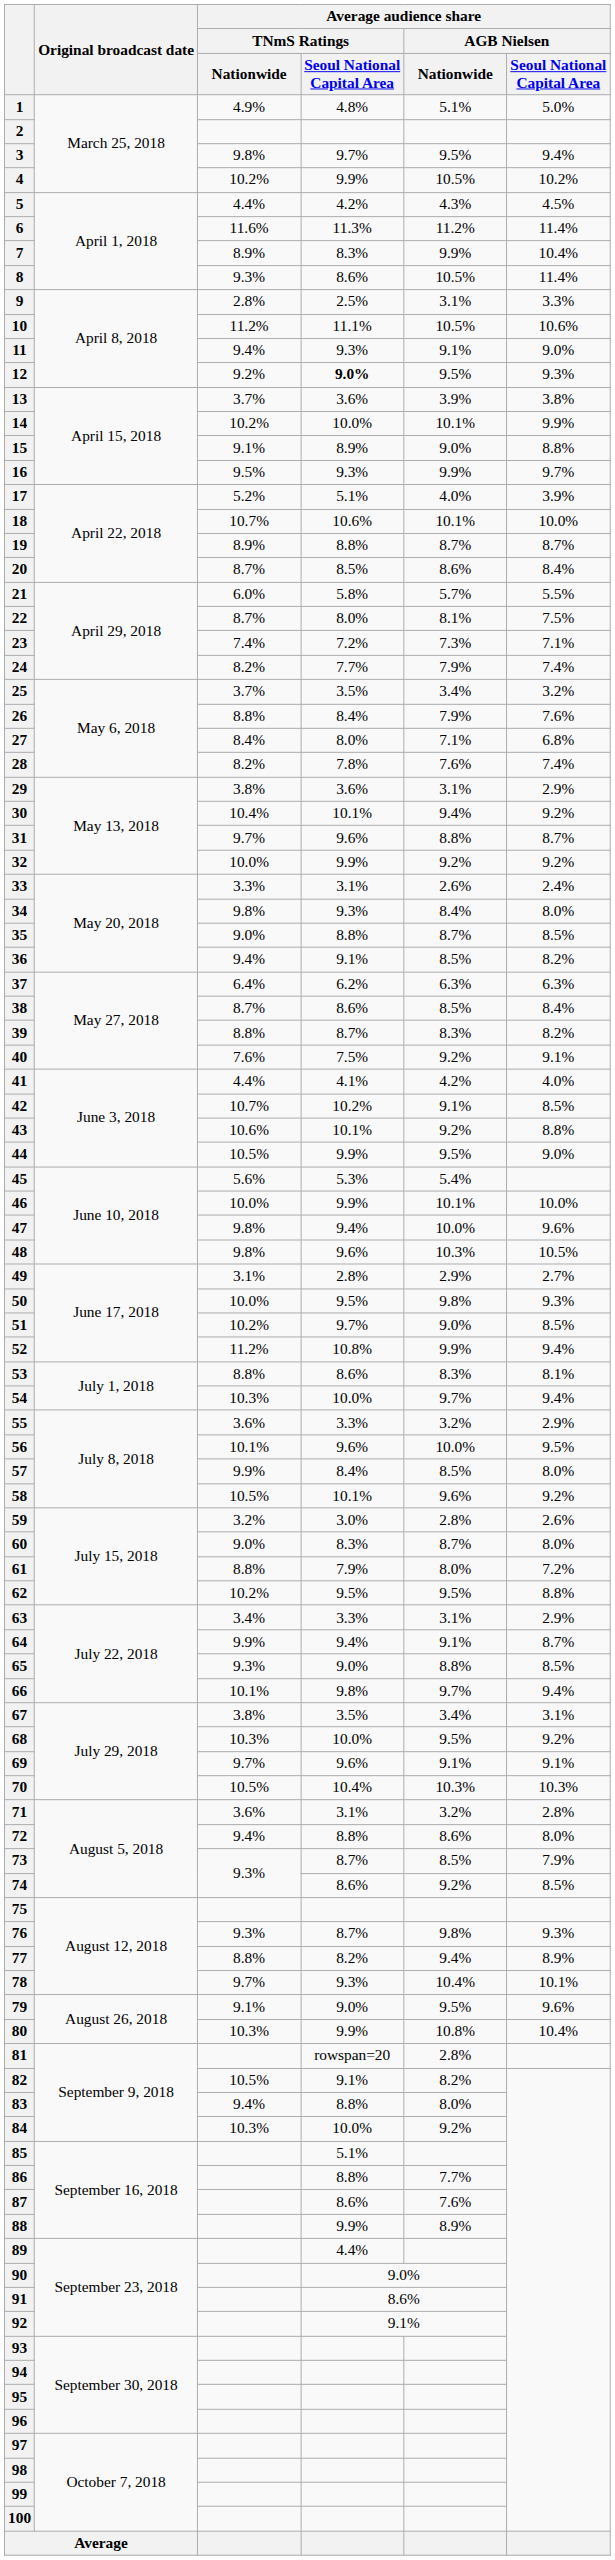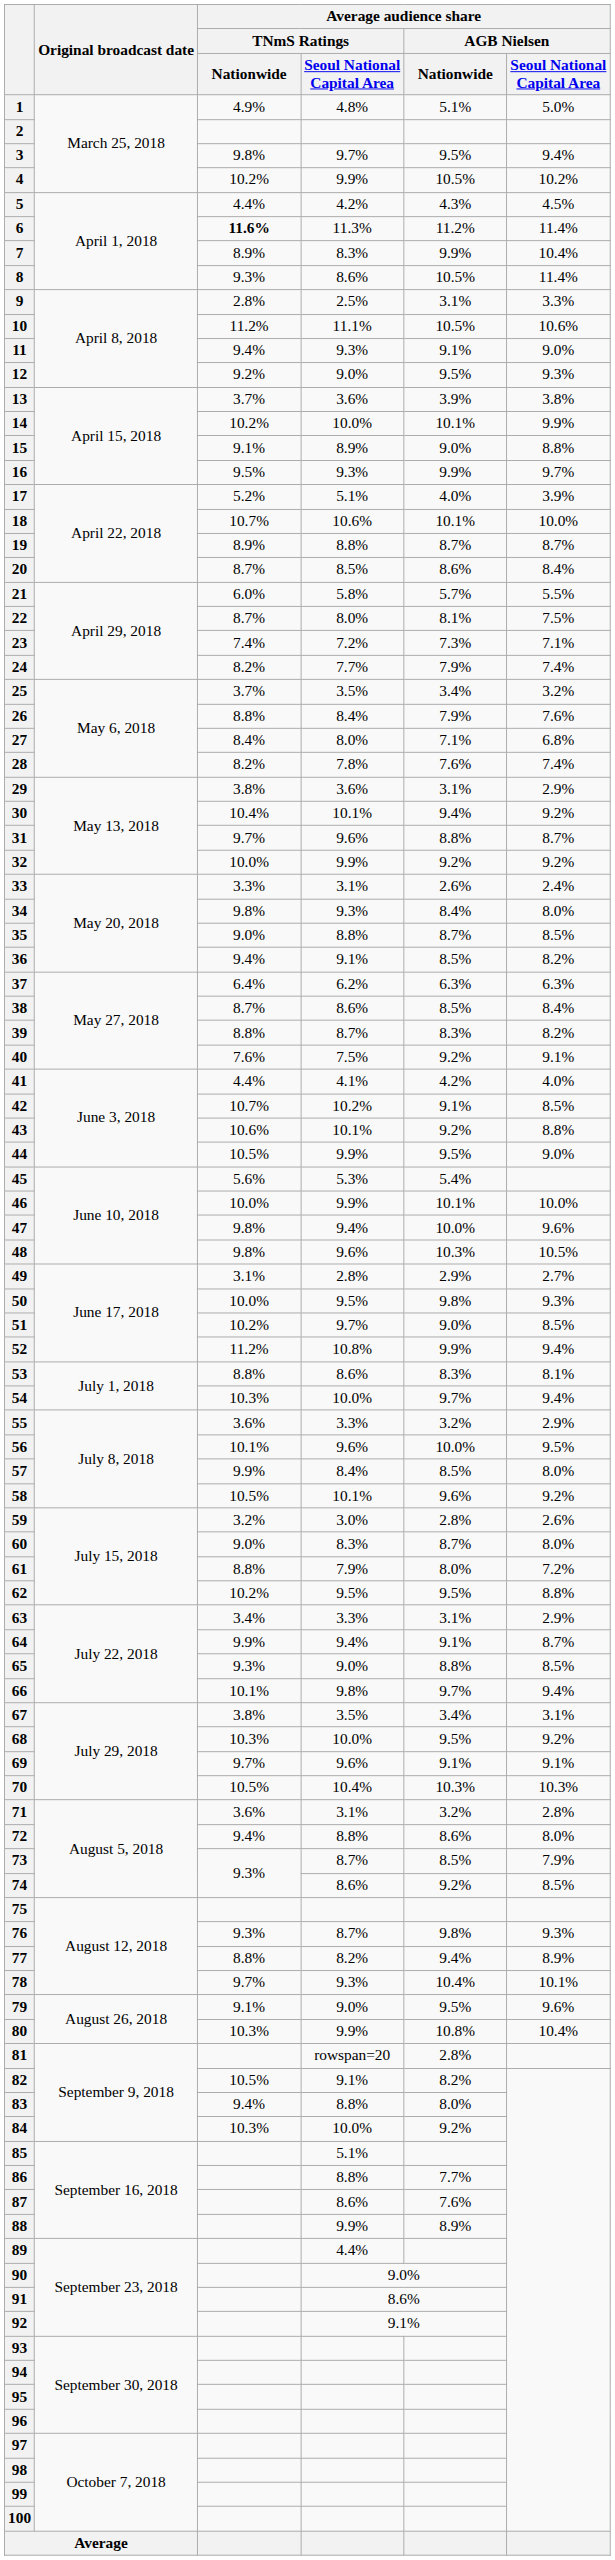(249, 228) normal -> (249, 228) bold
(352, 374) bold -> (352, 374) normal
